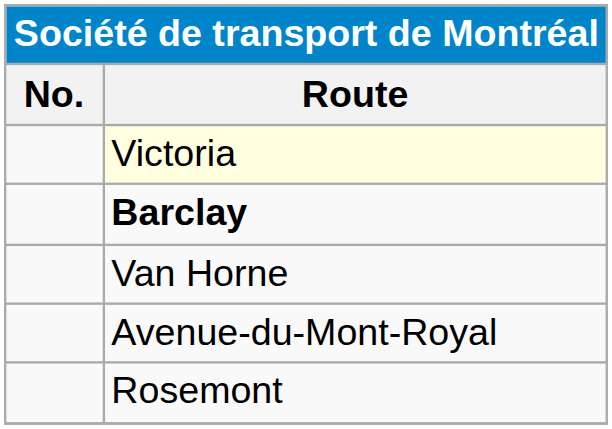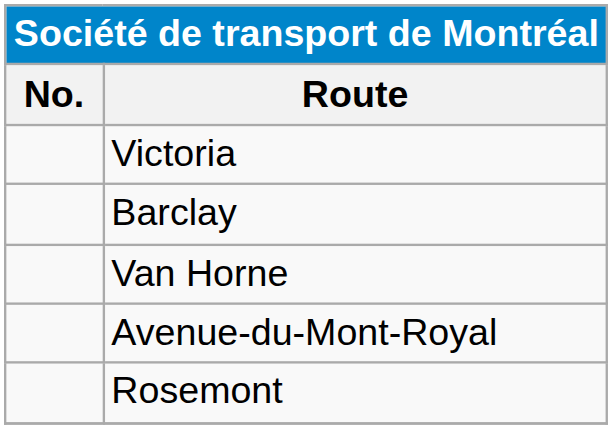(174, 153) lightyellow background -> (174, 153) no background
(179, 213) bold -> (174, 213) normal
